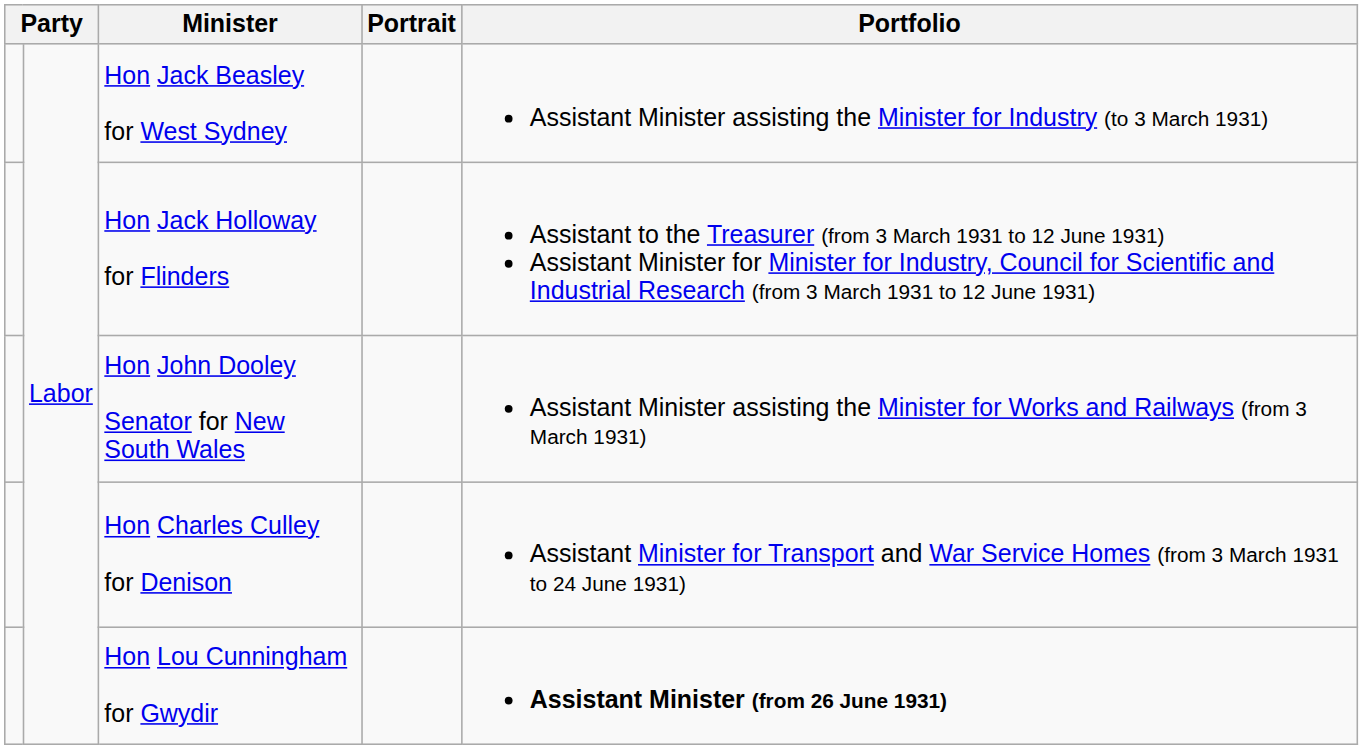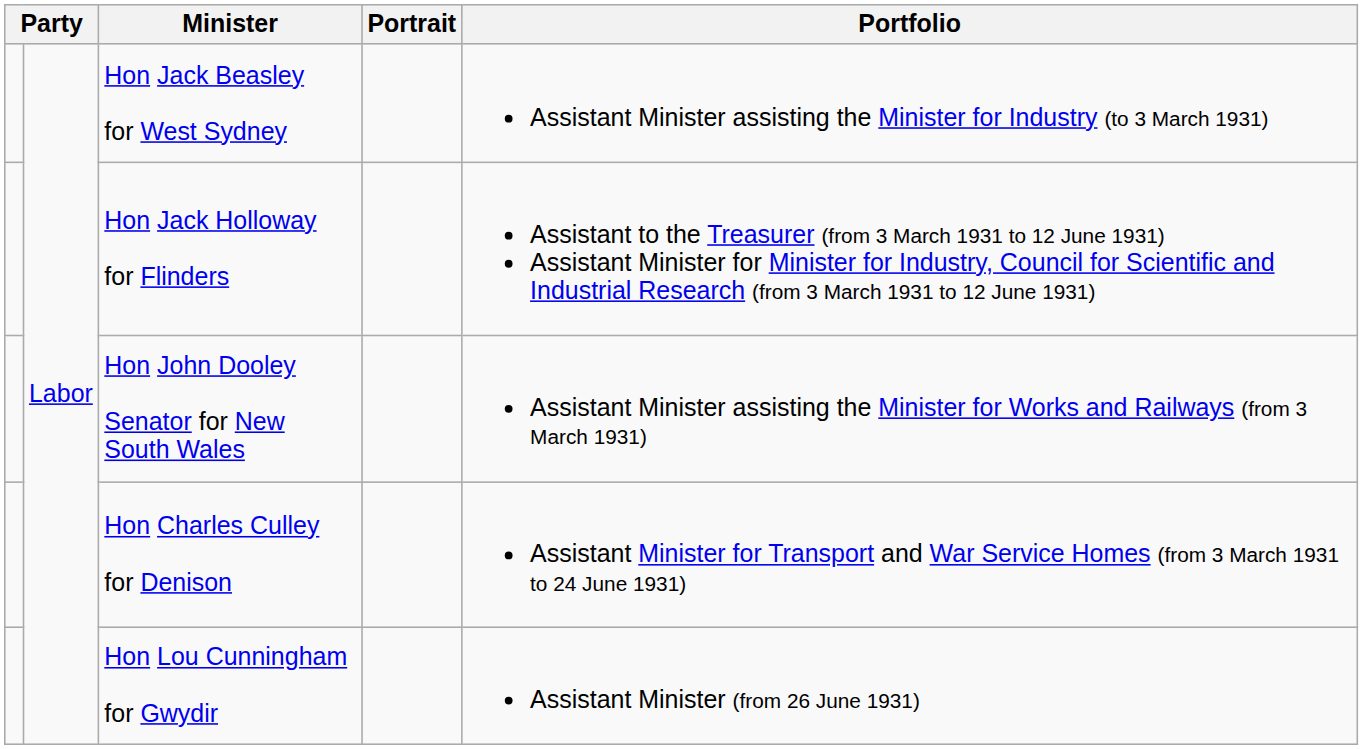(909, 700) bold -> (910, 700) normal
